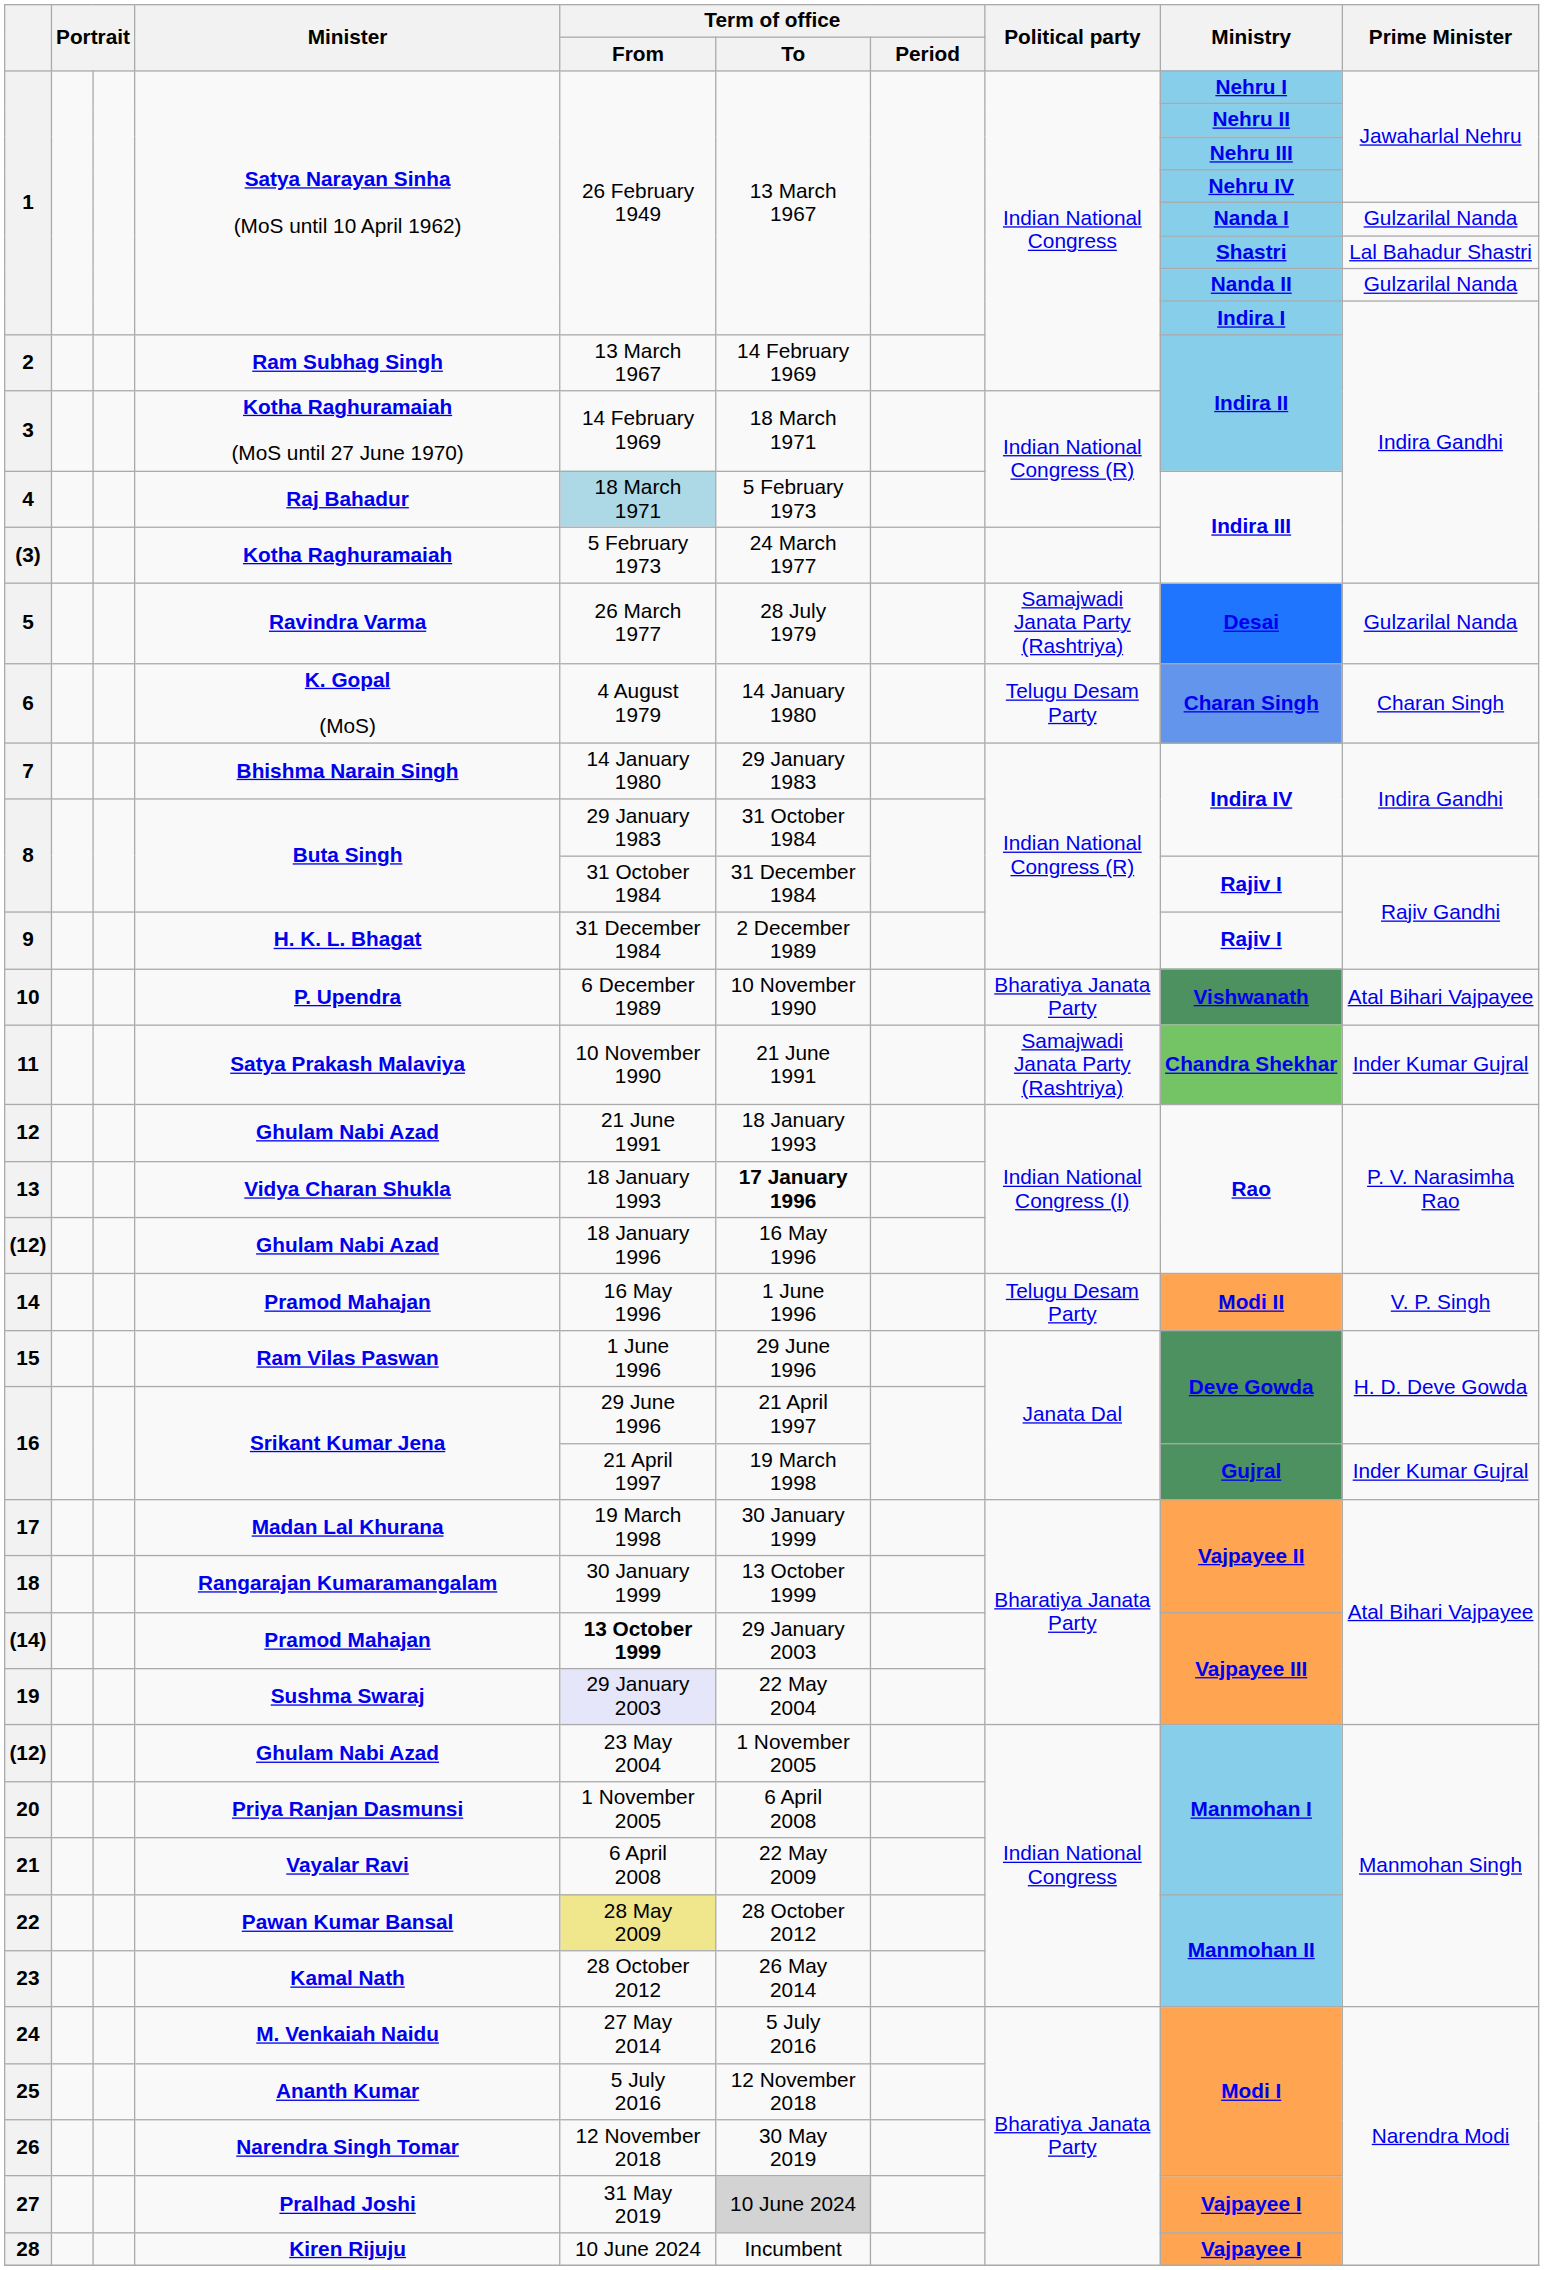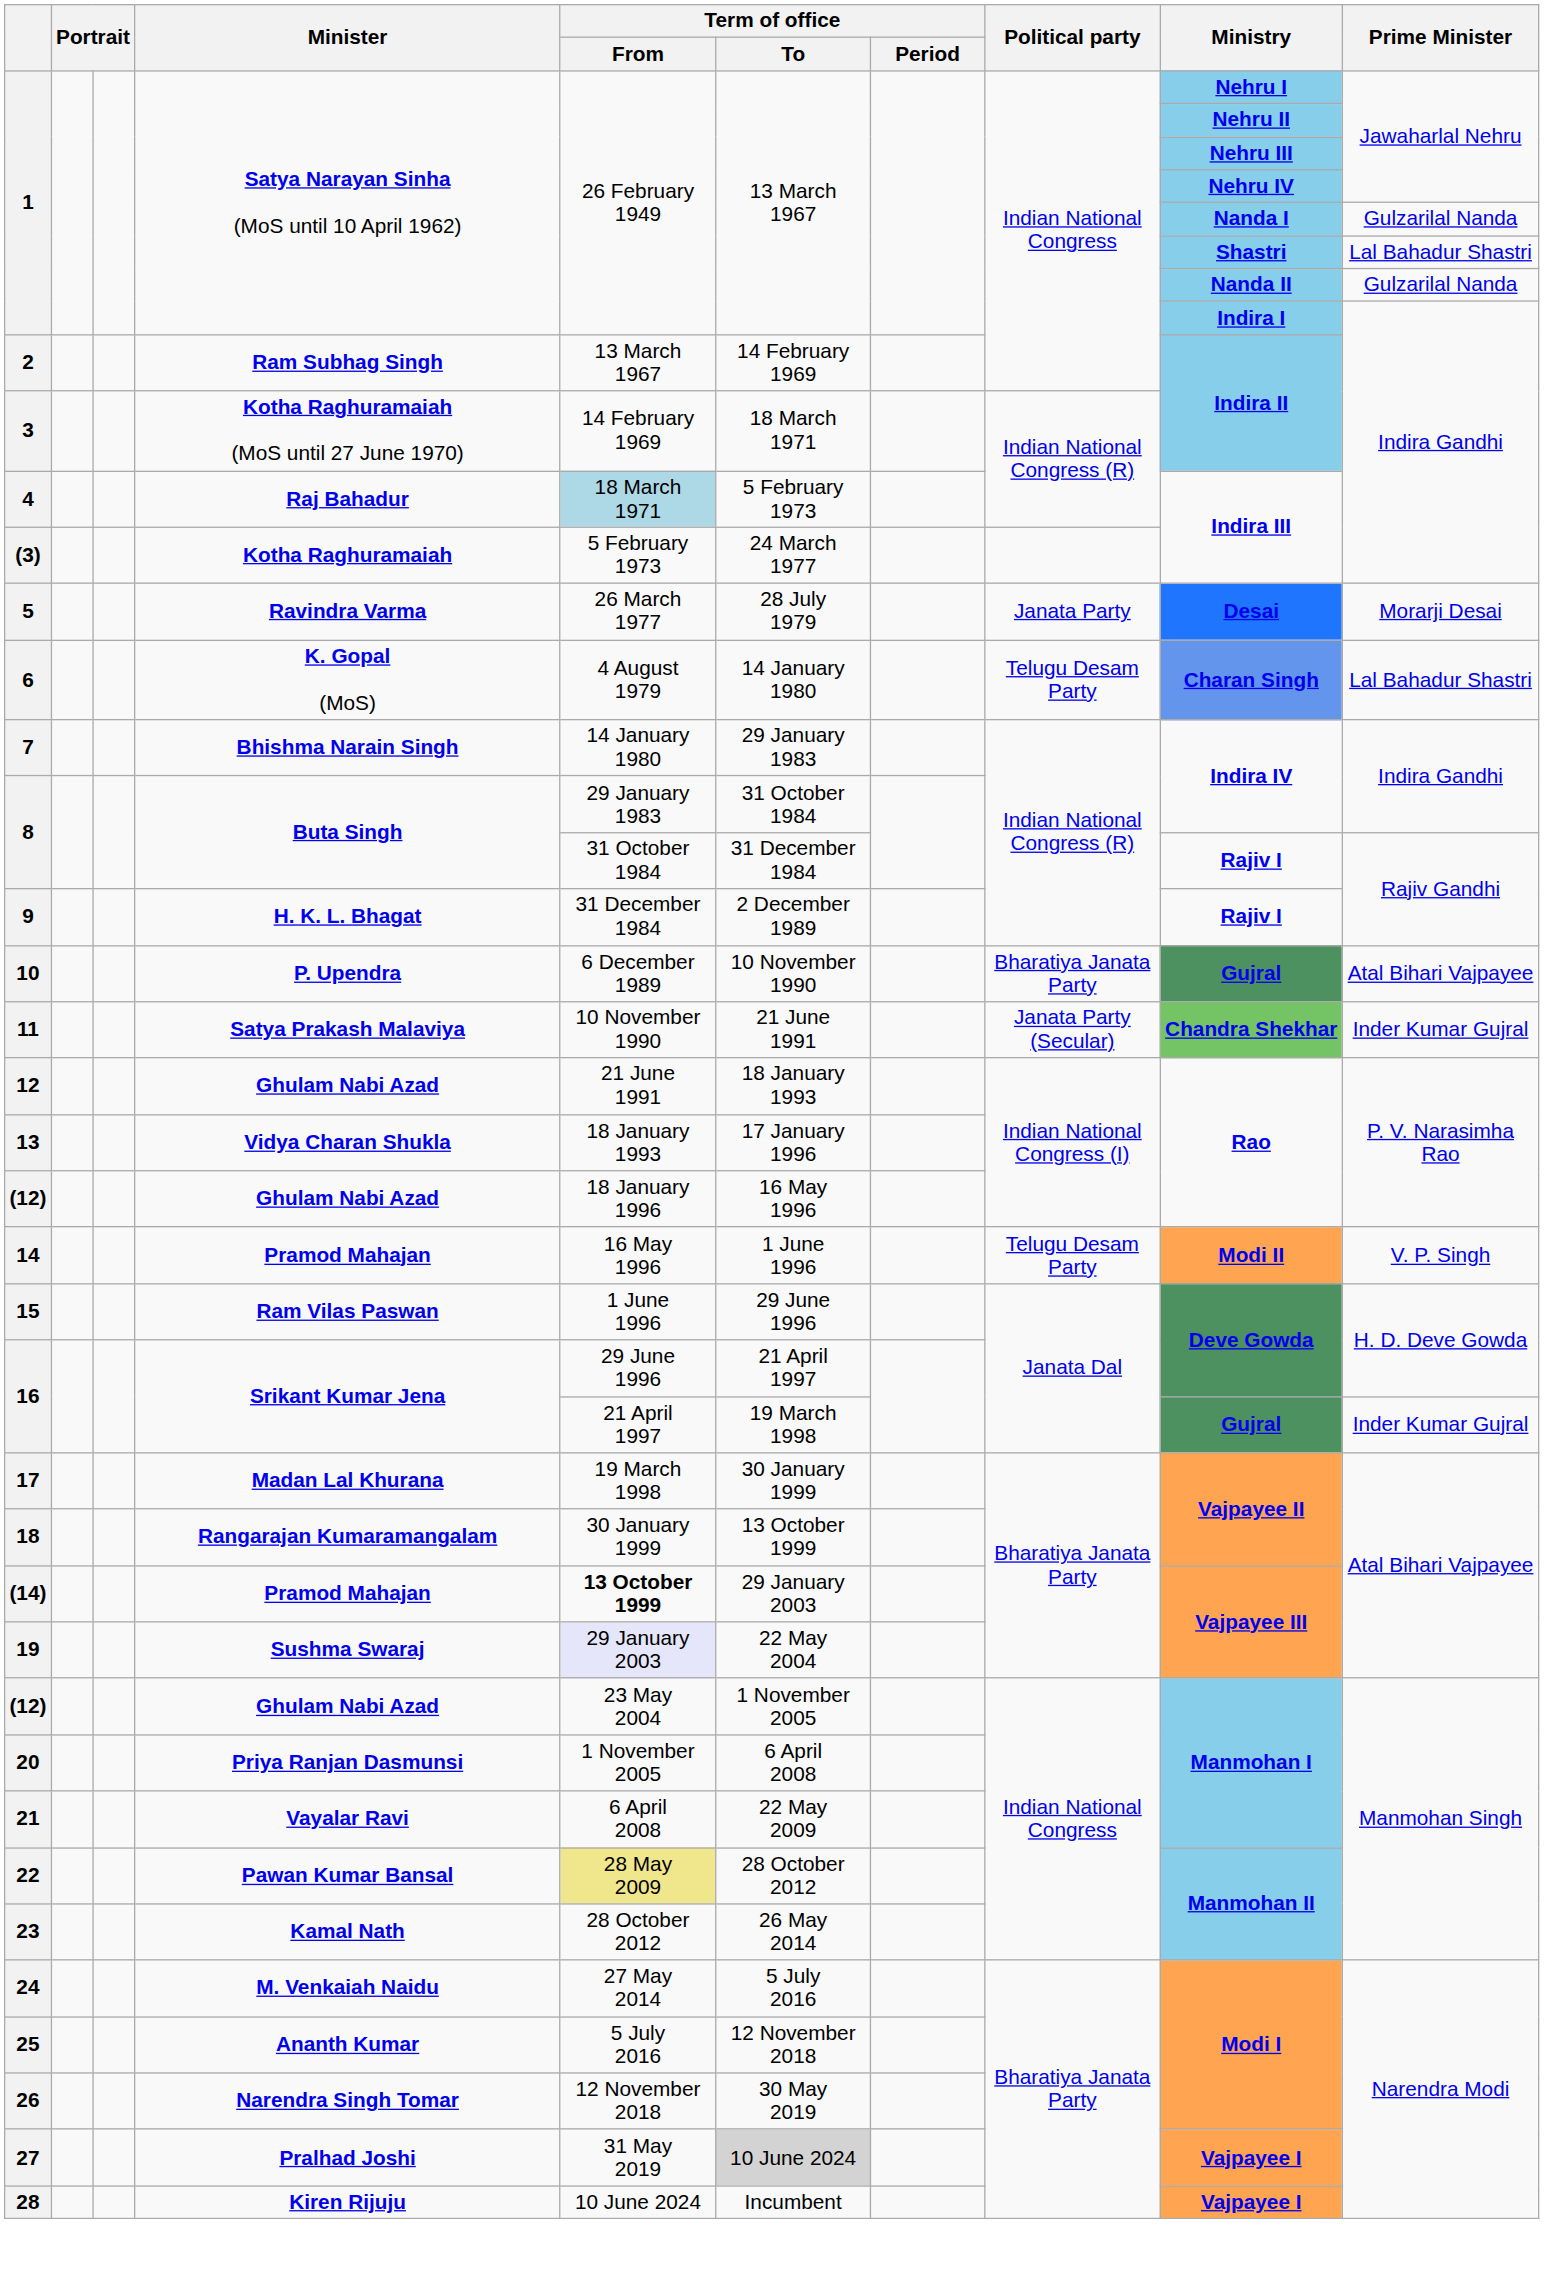(1072, 623) Samajwadi Janata Party (Rashtriya) -> (1072, 611) Janata Party
(1441, 623) Gulzarilal Nanda -> (1441, 611) Morarji Desai
(1441, 703) Charan Singh -> (1441, 679) Lal Bahadur Shastri
(1251, 996) Vishwanath -> (1251, 973) Gujral
(1072, 1064) Samajwadi Janata Party (Rashtriya) -> (1072, 1029) Janata Party (Secular)
(793, 1189) bold -> (793, 1142) normal
